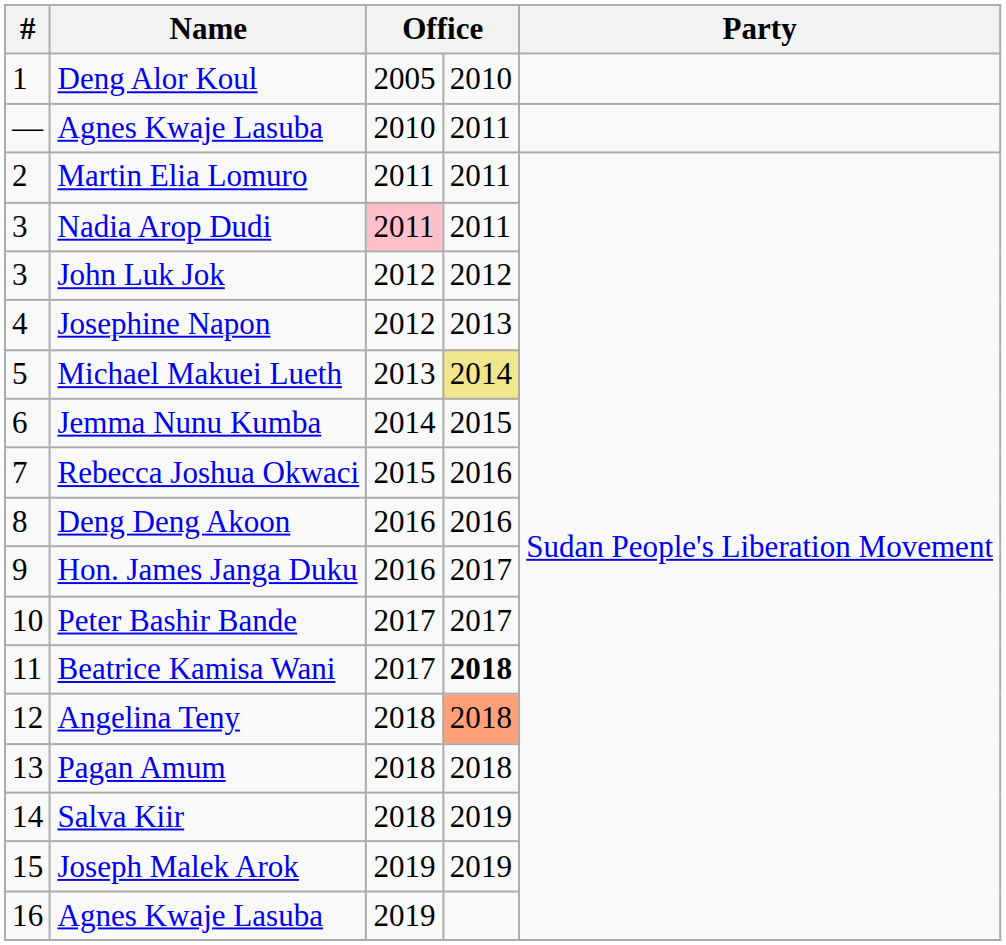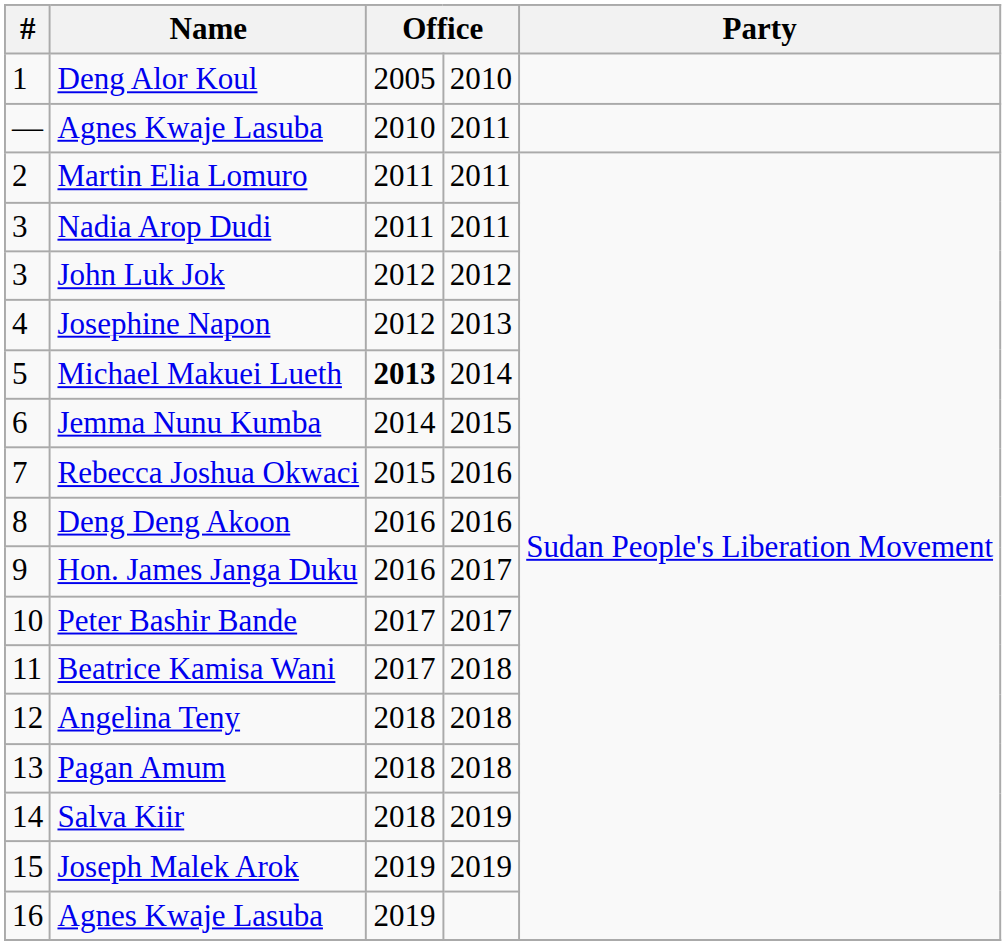(404, 226) pink background -> (404, 226) no background
(404, 373) normal -> (404, 373) bold
(481, 373) khaki background -> (481, 373) no background
(481, 669) bold -> (481, 669) normal
(481, 718) lightsalmon background -> (481, 718) no background
